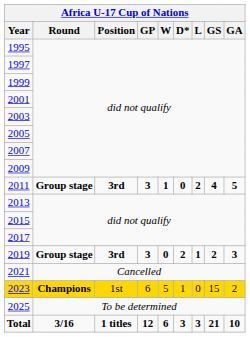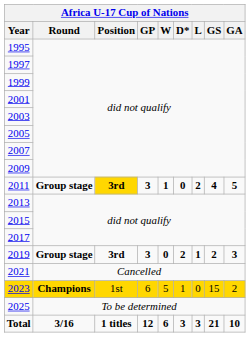(116, 185) no background -> (116, 185) gold background
